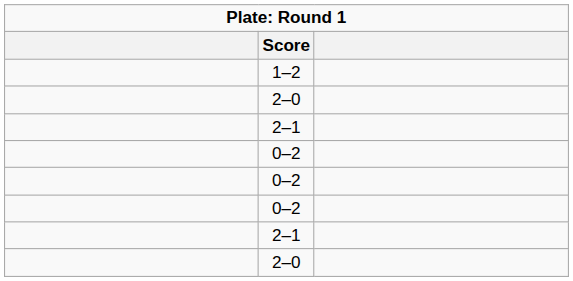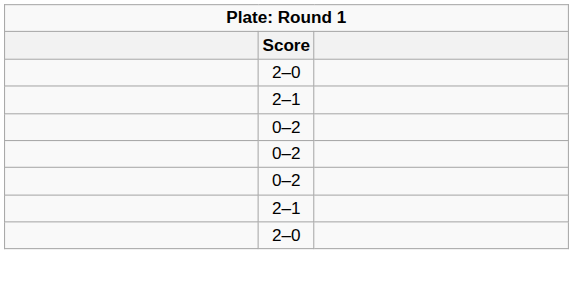- row: (132, 73)
